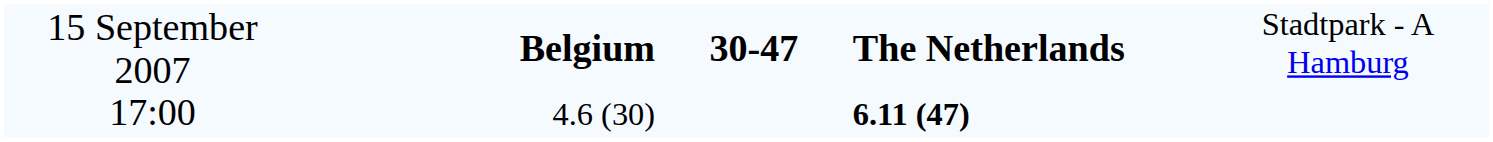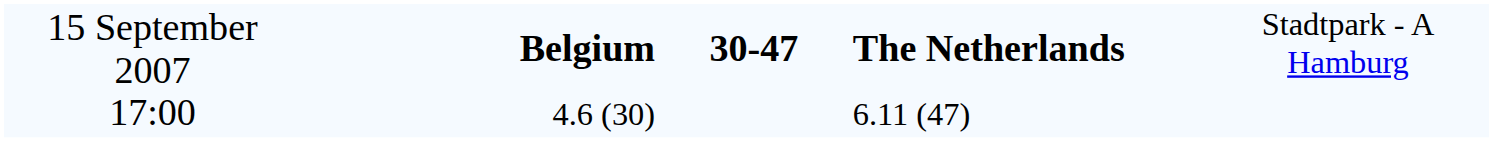(911, 115) bold -> (912, 115) normal
